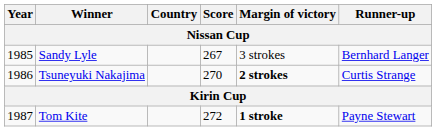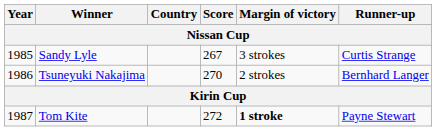(385, 55) Bernhard Langer -> (379, 55) Curtis Strange
(263, 75) bold -> (262, 75) normal
(379, 75) Curtis Strange -> (385, 75) Bernhard Langer
